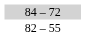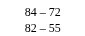(43, 12) lightgrey background -> (43, 12) no background
